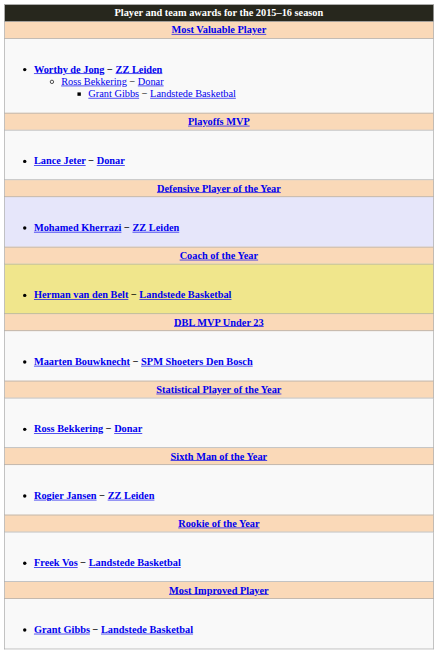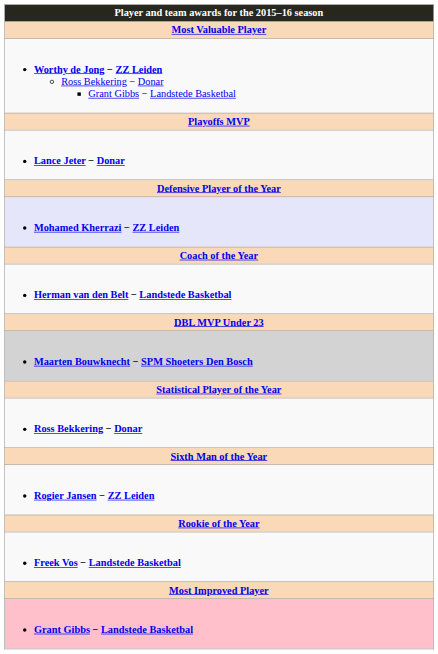(219, 295) khaki background -> (219, 295) no background
(219, 362) no background -> (219, 362) lightgrey background
(219, 630) no background -> (219, 630) pink background
